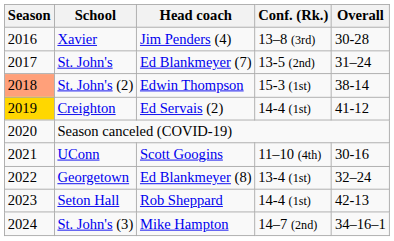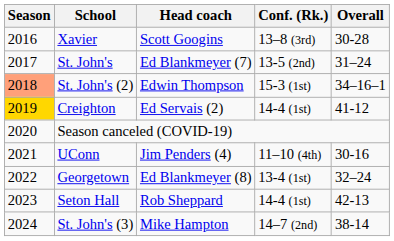(186, 39) Jim Penders (4) -> (181, 39) Scott Googins
(352, 85) 38-14 -> (360, 85) 34–16–1
(181, 154) Scott Googins -> (186, 154) Jim Penders (4)
(360, 223) 34–16–1 -> (352, 223) 38-14
